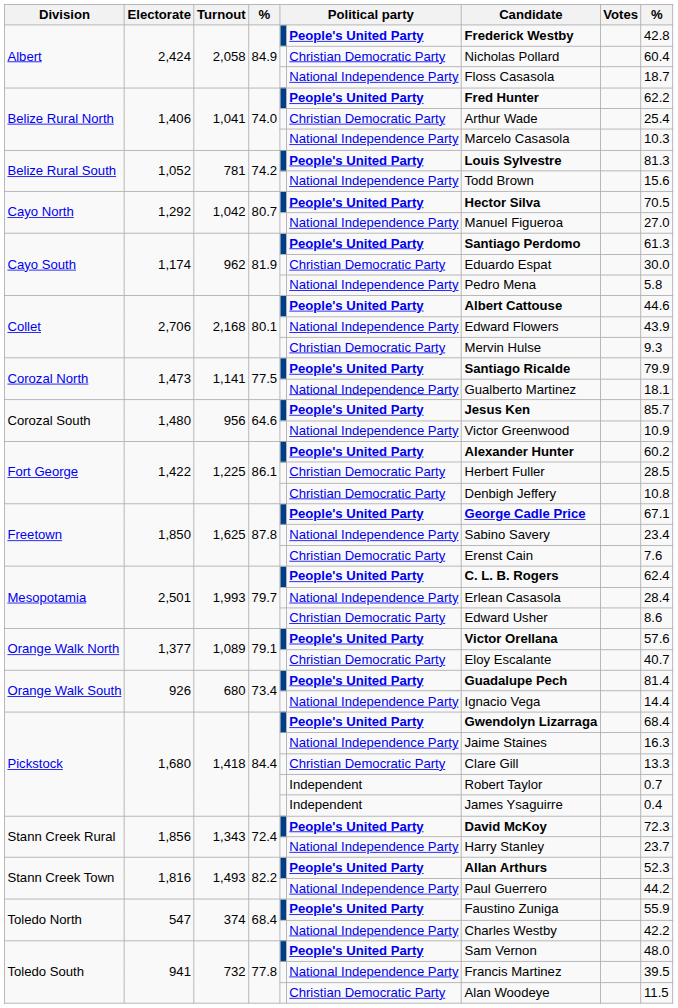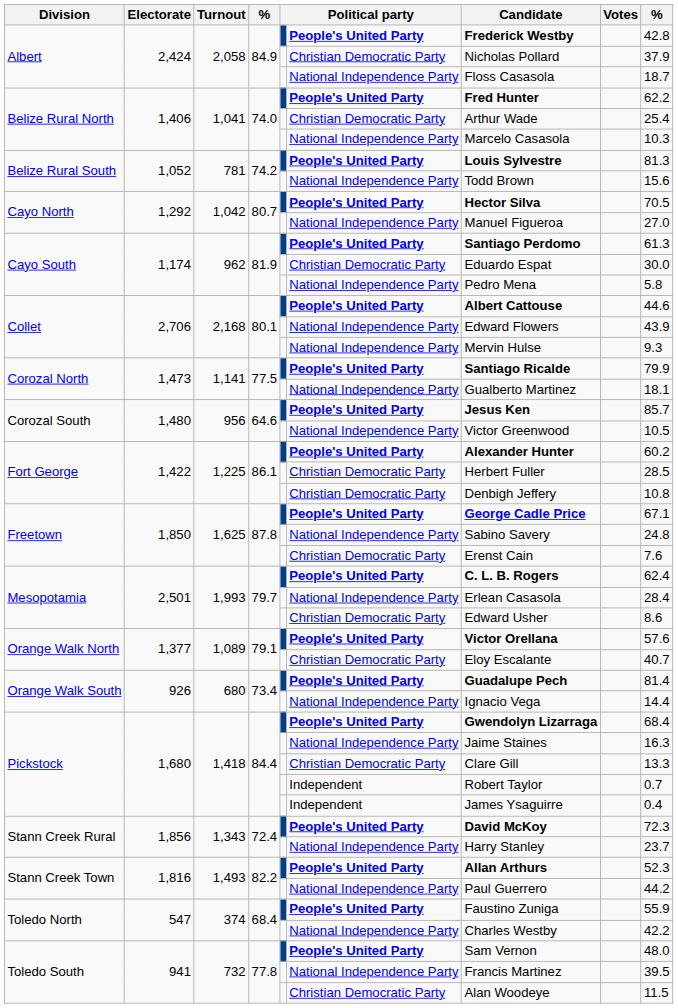(657, 56) 60.4 -> (657, 56) 37.9
(367, 347) Christian Democratic Party -> (374, 347) National Independence Party
(657, 431) 10.9 -> (657, 431) 10.5
(657, 535) 23.4 -> (657, 535) 24.8
